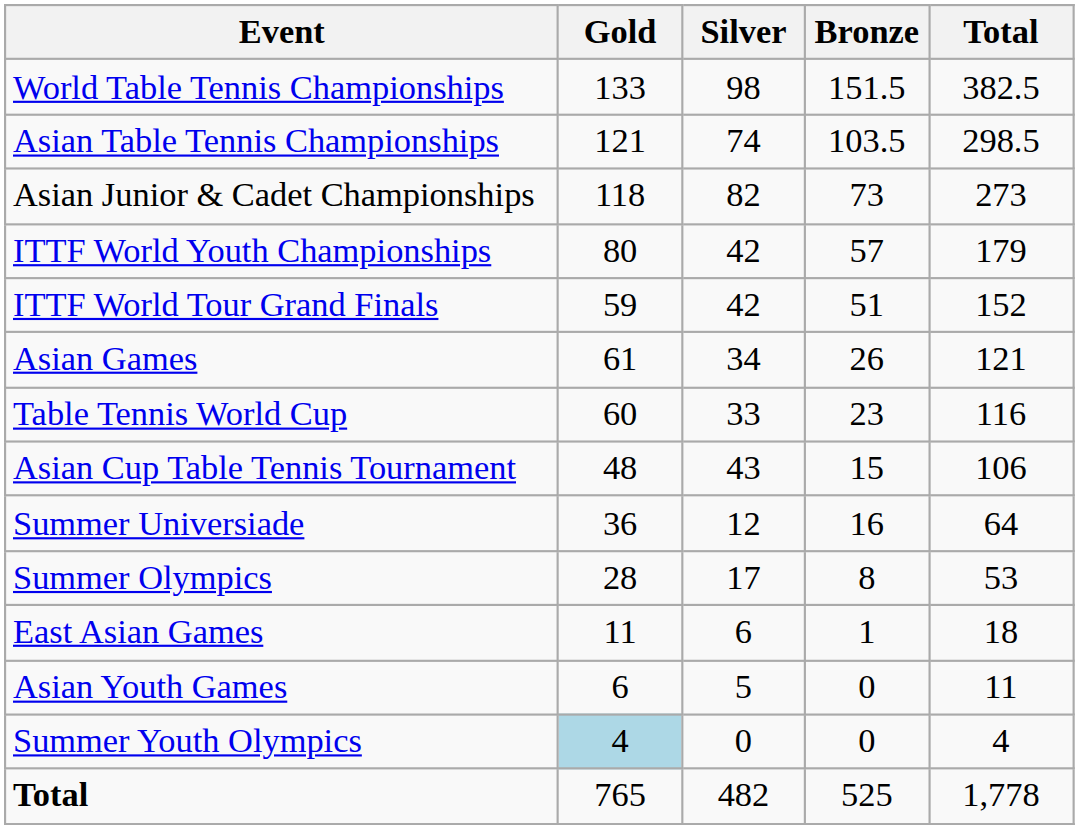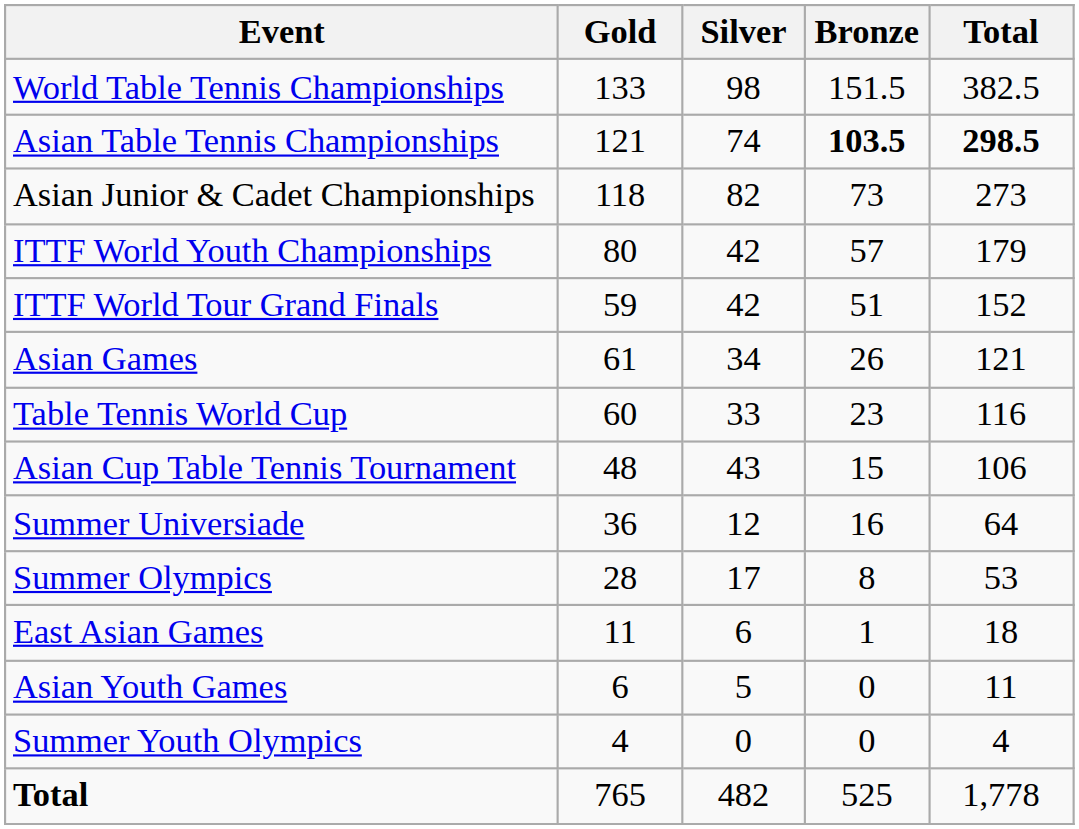(867, 140) normal -> (867, 140) bold
(1001, 140) normal -> (1001, 140) bold
(620, 741) lightblue background -> (620, 741) no background
